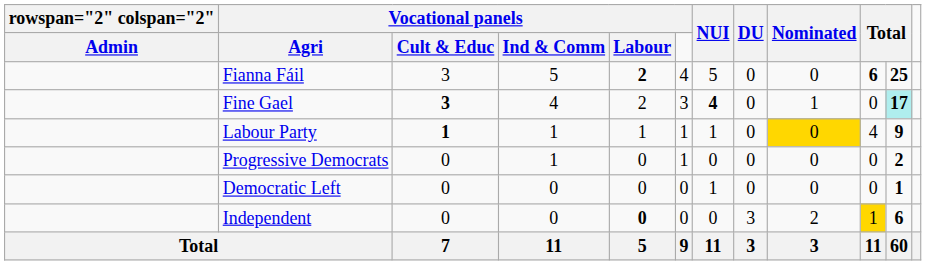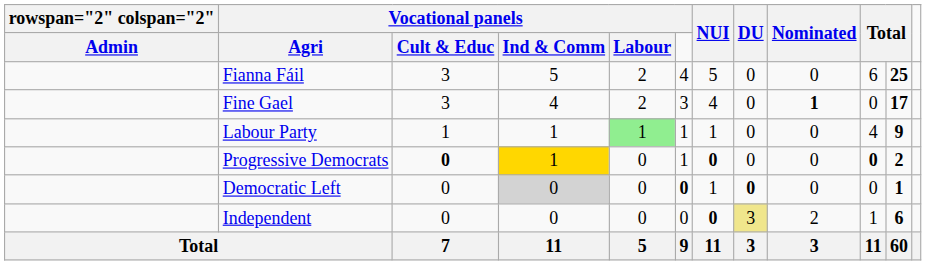(642, 75) bold -> (642, 75) normal
(873, 75) bold -> (873, 75) normal
(446, 103) bold -> (446, 103) normal
(713, 103) bold -> (713, 103) normal
(814, 103) normal -> (814, 103) bold
(899, 103) paleturquoise background -> (899, 103) no background
(446, 132) bold -> (446, 132) normal
(642, 132) no background -> (642, 132) lightgreen background
(814, 132) gold background -> (814, 132) no background
(446, 160) normal -> (446, 160) bold
(554, 160) no background -> (554, 160) gold background
(713, 160) normal -> (713, 160) bold
(873, 160) normal -> (873, 160) bold
(554, 189) no background -> (554, 189) lightgrey background
(684, 189) normal -> (684, 189) bold
(751, 189) normal -> (751, 189) bold
(642, 217) bold -> (642, 217) normal
(713, 217) normal -> (713, 217) bold
(751, 217) no background -> (751, 217) khaki background
(873, 217) gold background -> (873, 217) no background
